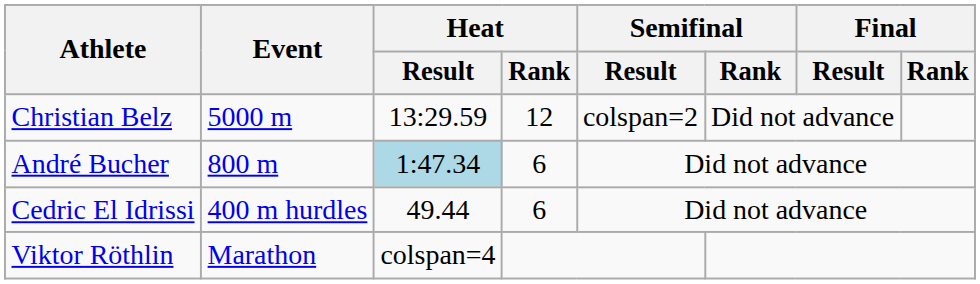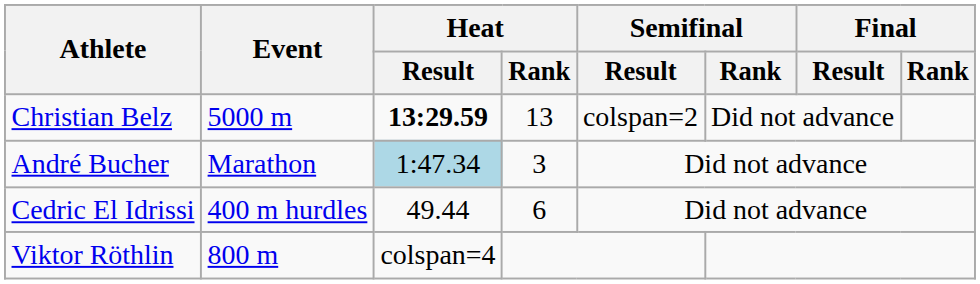(438, 117) normal -> (438, 117) bold
(539, 117) 12 -> (539, 117) 13
(243, 163) 800 m -> (262, 163) Marathon
(539, 163) 6 -> (539, 163) 3
(262, 255) Marathon -> (243, 255) 800 m
